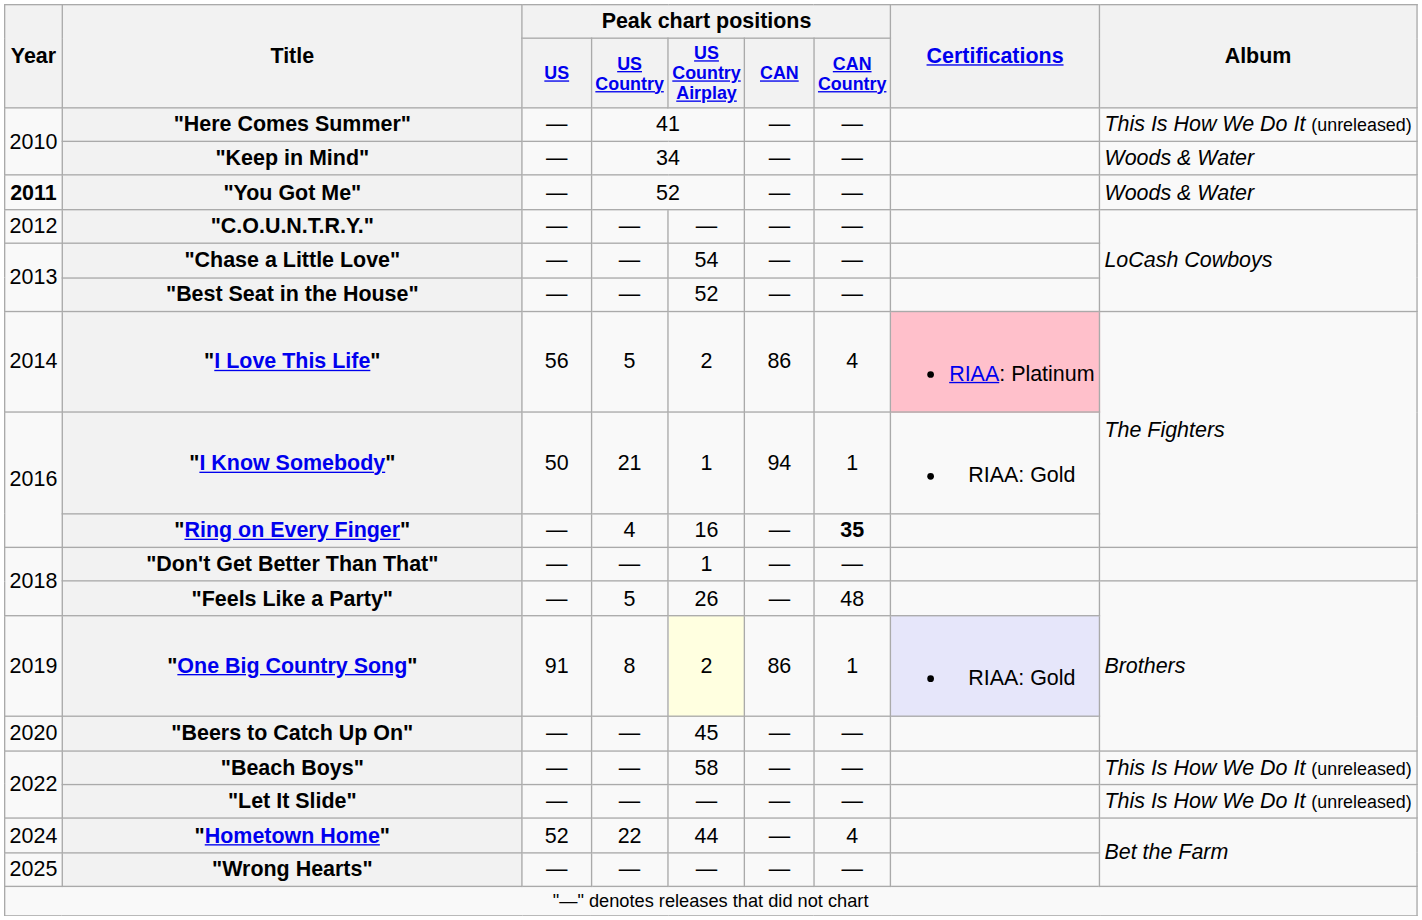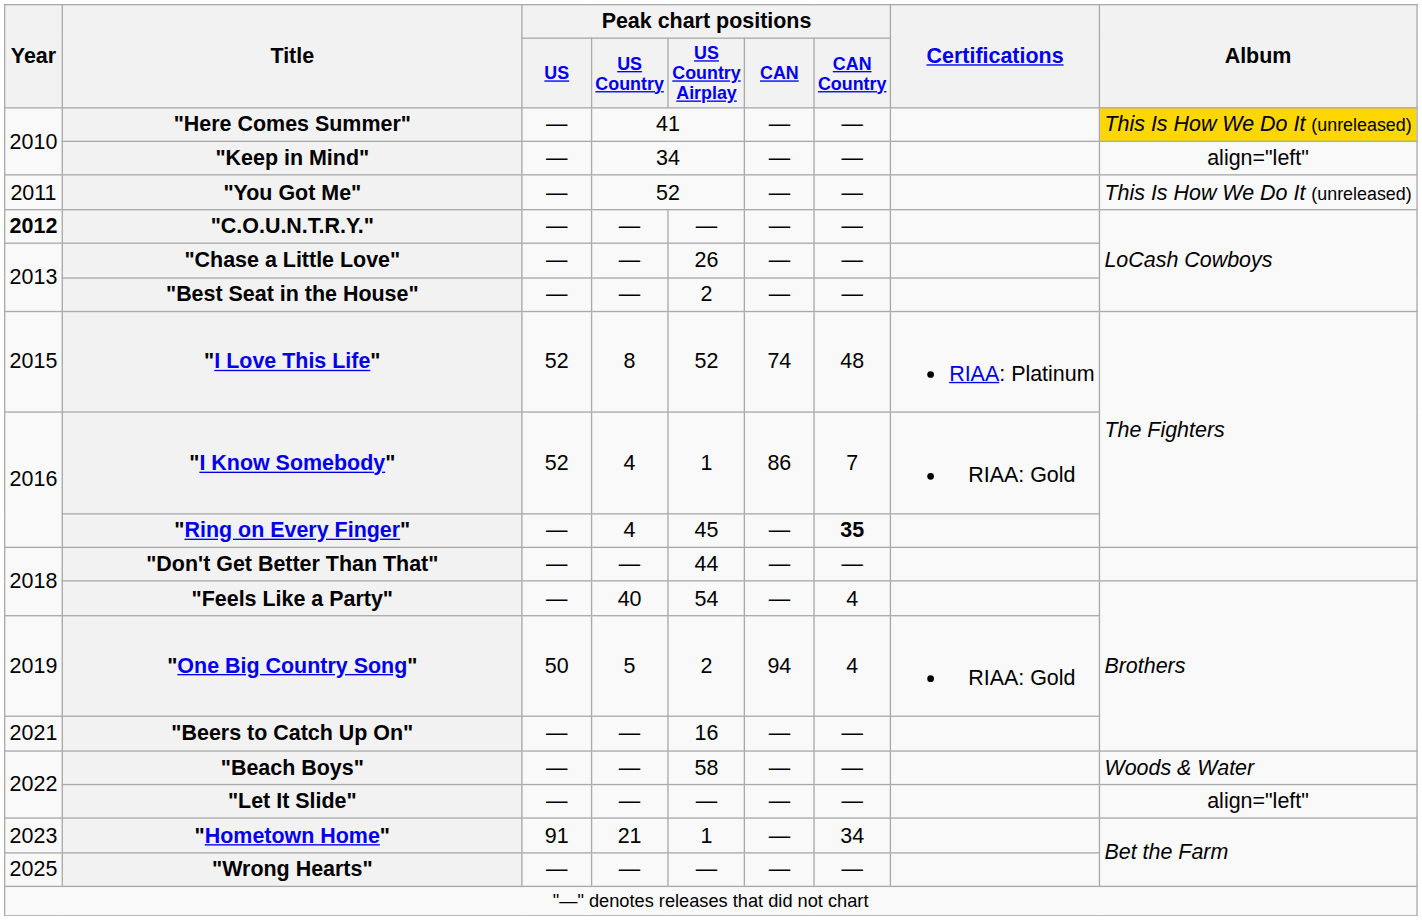(1258, 124) no background -> (1258, 124) gold background
(1179, 158) Woods & Water -> (1258, 158) align="left"
(33, 192) bold -> (33, 192) normal
(1179, 192) Woods & Water -> (1258, 192) This Is How We Do It (unreleased)
(33, 226) normal -> (33, 226) bold
(707, 260) 54 -> (707, 260) 26
(707, 294) 52 -> (707, 294) 2
(33, 361) 2014 -> (33, 361) 2015
(557, 361) 56 -> (557, 361) 52
(630, 361) 5 -> (630, 361) 8
(707, 361) 2 -> (707, 361) 52
(779, 361) 86 -> (779, 361) 74
(852, 361) 4 -> (852, 361) 48
(995, 374) pink background -> (995, 374) no background
(557, 462) 50 -> (557, 462) 52
(630, 462) 21 -> (630, 462) 4
(779, 462) 94 -> (779, 462) 86
(852, 462) 1 -> (852, 462) 7
(707, 530) 16 -> (707, 530) 45
(707, 564) 1 -> (707, 564) 44
(630, 598) 5 -> (630, 598) 40
(707, 598) 26 -> (707, 598) 54
(852, 598) 48 -> (852, 598) 4
(557, 665) 91 -> (557, 665) 50
(630, 665) 8 -> (630, 665) 5
(707, 665) lightyellow background -> (707, 665) no background
(779, 665) 86 -> (779, 665) 94
(852, 665) 1 -> (852, 665) 4
(995, 678) lavender background -> (995, 678) no background
(33, 733) 2020 -> (33, 733) 2021
(707, 733) 45 -> (707, 733) 16
(1258, 767) This Is How We Do It (unreleased) -> (1179, 767) Woods & Water
(1258, 801) This Is How We Do It (unreleased) -> (1258, 801) align="left"
(33, 835) 2024 -> (33, 835) 2023
(557, 835) 52 -> (557, 835) 91
(630, 835) 22 -> (630, 835) 21
(707, 835) 44 -> (707, 835) 1
(852, 835) 4 -> (852, 835) 34
